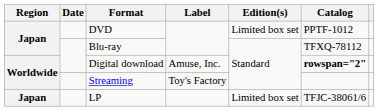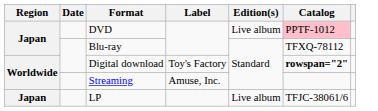(265, 30) Limited box set -> (256, 30) Live album
(328, 30) no background -> (310, 30) pink background
(194, 64) Amuse, Inc. -> (197, 64) Toy's Factory
(197, 81) Toy's Factory -> (194, 81) Amuse, Inc.
(265, 98) Limited box set -> (256, 98) Live album
